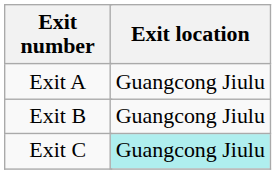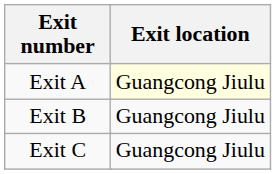(190, 81) no background -> (190, 81) lightyellow background
(190, 150) paleturquoise background -> (190, 150) no background
